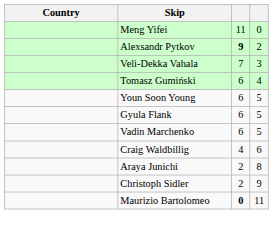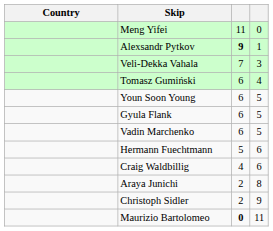(259, 47) 2 -> (259, 47) 1
+ row: (166, 149)
